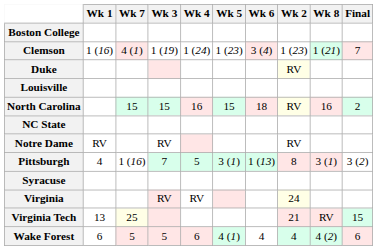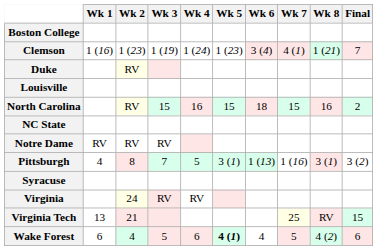columns swapped: (294, 14) <-> (132, 14)
(229, 236) normal -> (229, 236) bold
